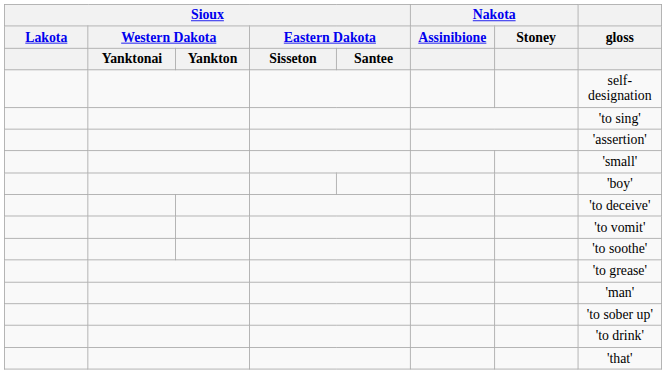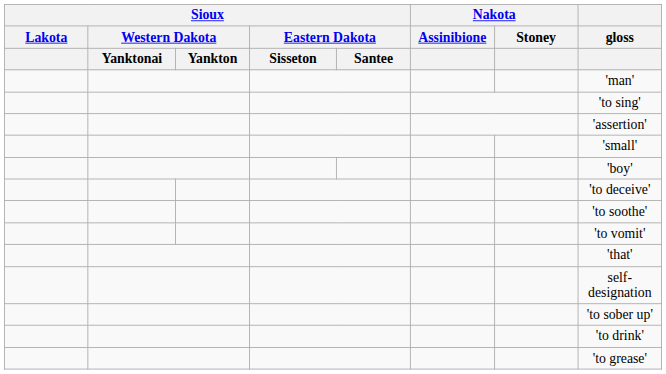(620, 88) self-designation -> (620, 80) 'man'
(620, 227) 'to vomit' -> (620, 211) 'to soothe'
(620, 249) 'to soothe' -> (620, 233) 'to vomit'
(620, 270) 'to grease' -> (620, 255) 'that'
(620, 292) 'man' -> (620, 285) self-designation
(620, 358) 'that' -> (620, 358) 'to grease'
